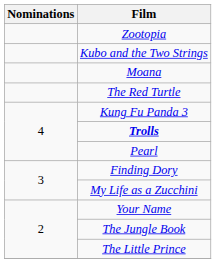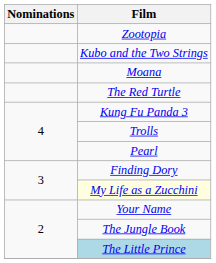(144, 131) bold -> (144, 131) normal
(144, 190) no background -> (144, 190) lightyellow background
(144, 248) no background -> (144, 248) lightblue background
